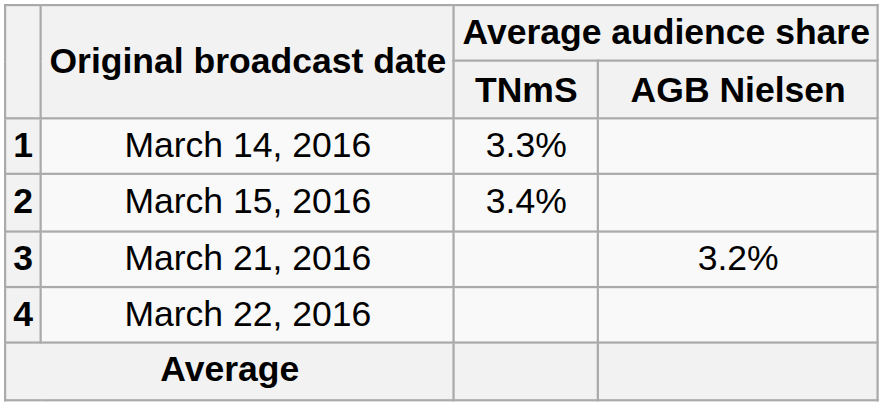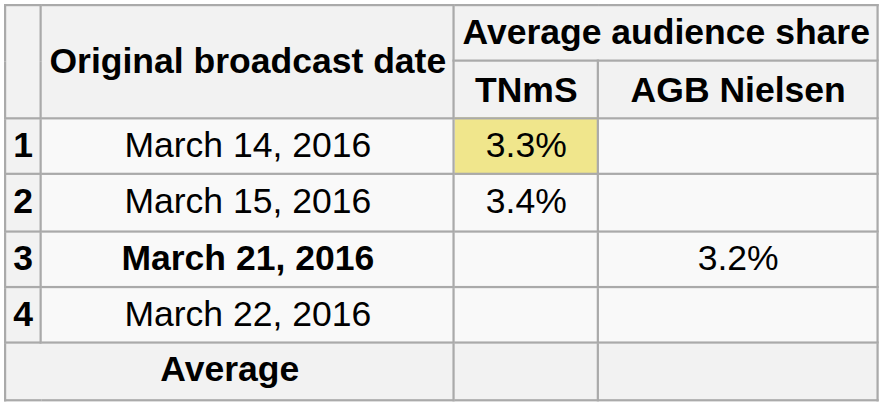(526, 145) no background -> (526, 145) khaki background
(248, 257) normal -> (248, 257) bold
